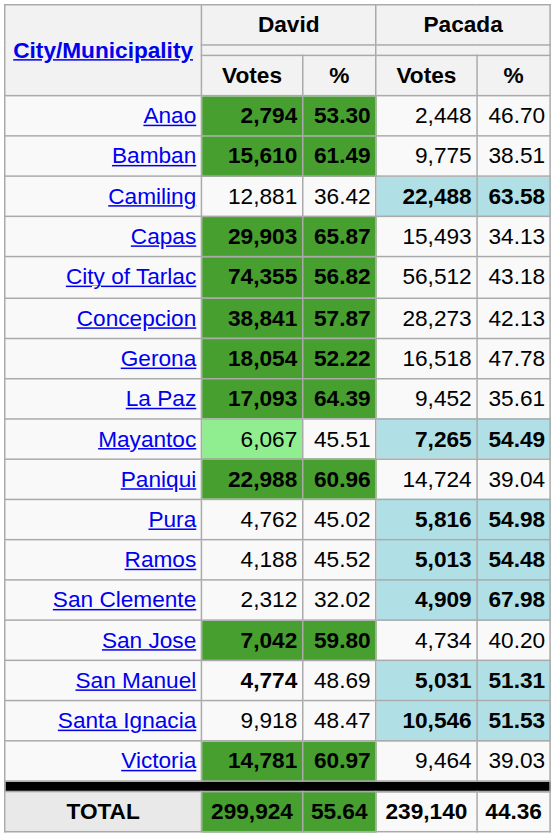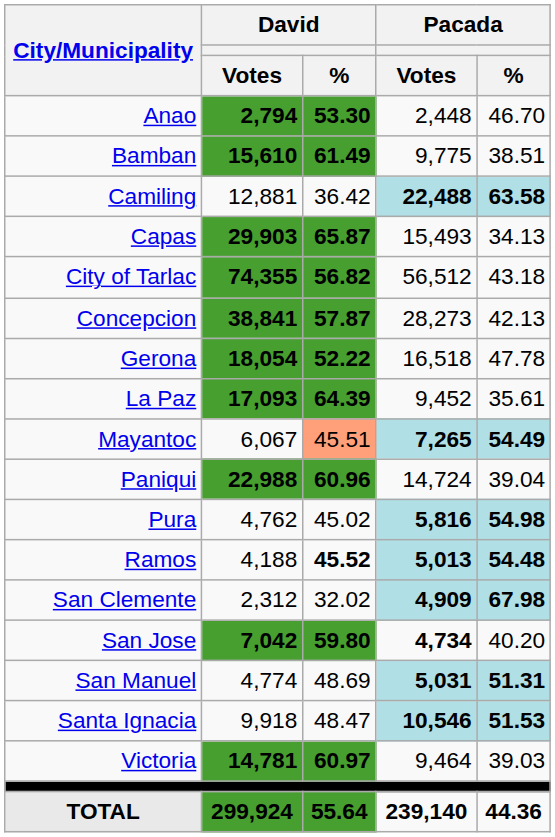(269, 438) lightgreen background -> (269, 438) no background
(342, 438) no background -> (342, 438) lightsalmon background
(342, 559) normal -> (342, 559) bold
(443, 640) normal -> (443, 640) bold
(269, 680) bold -> (269, 680) normal
